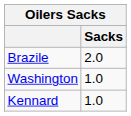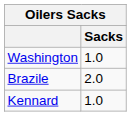rows swapped: (28, 57) <-> (43, 79)
